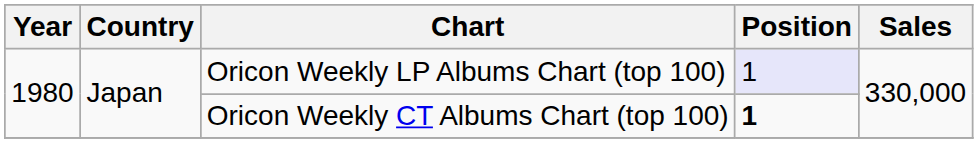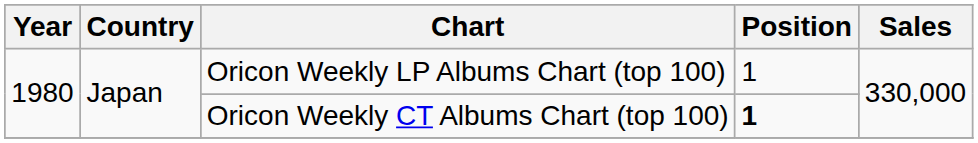(749, 71) lavender background -> (749, 71) no background
